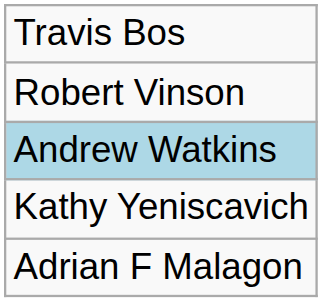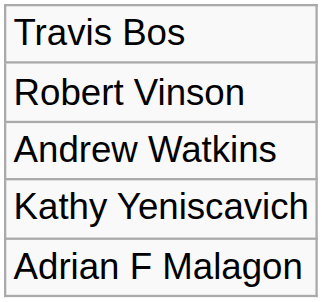(145, 149) lightblue background -> (145, 149) no background
